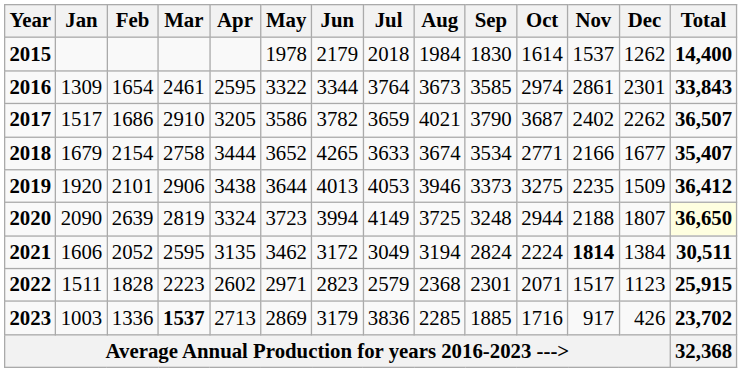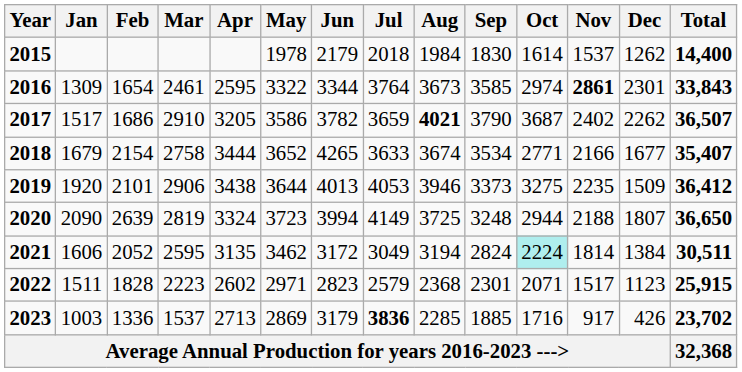(593, 86) normal -> (593, 86) bold
(440, 119) normal -> (440, 119) bold
(703, 218) lightyellow background -> (703, 218) no background
(542, 251) no background -> (542, 251) paleturquoise background
(593, 251) bold -> (593, 251) normal
(184, 317) bold -> (184, 317) normal
(389, 317) normal -> (389, 317) bold
